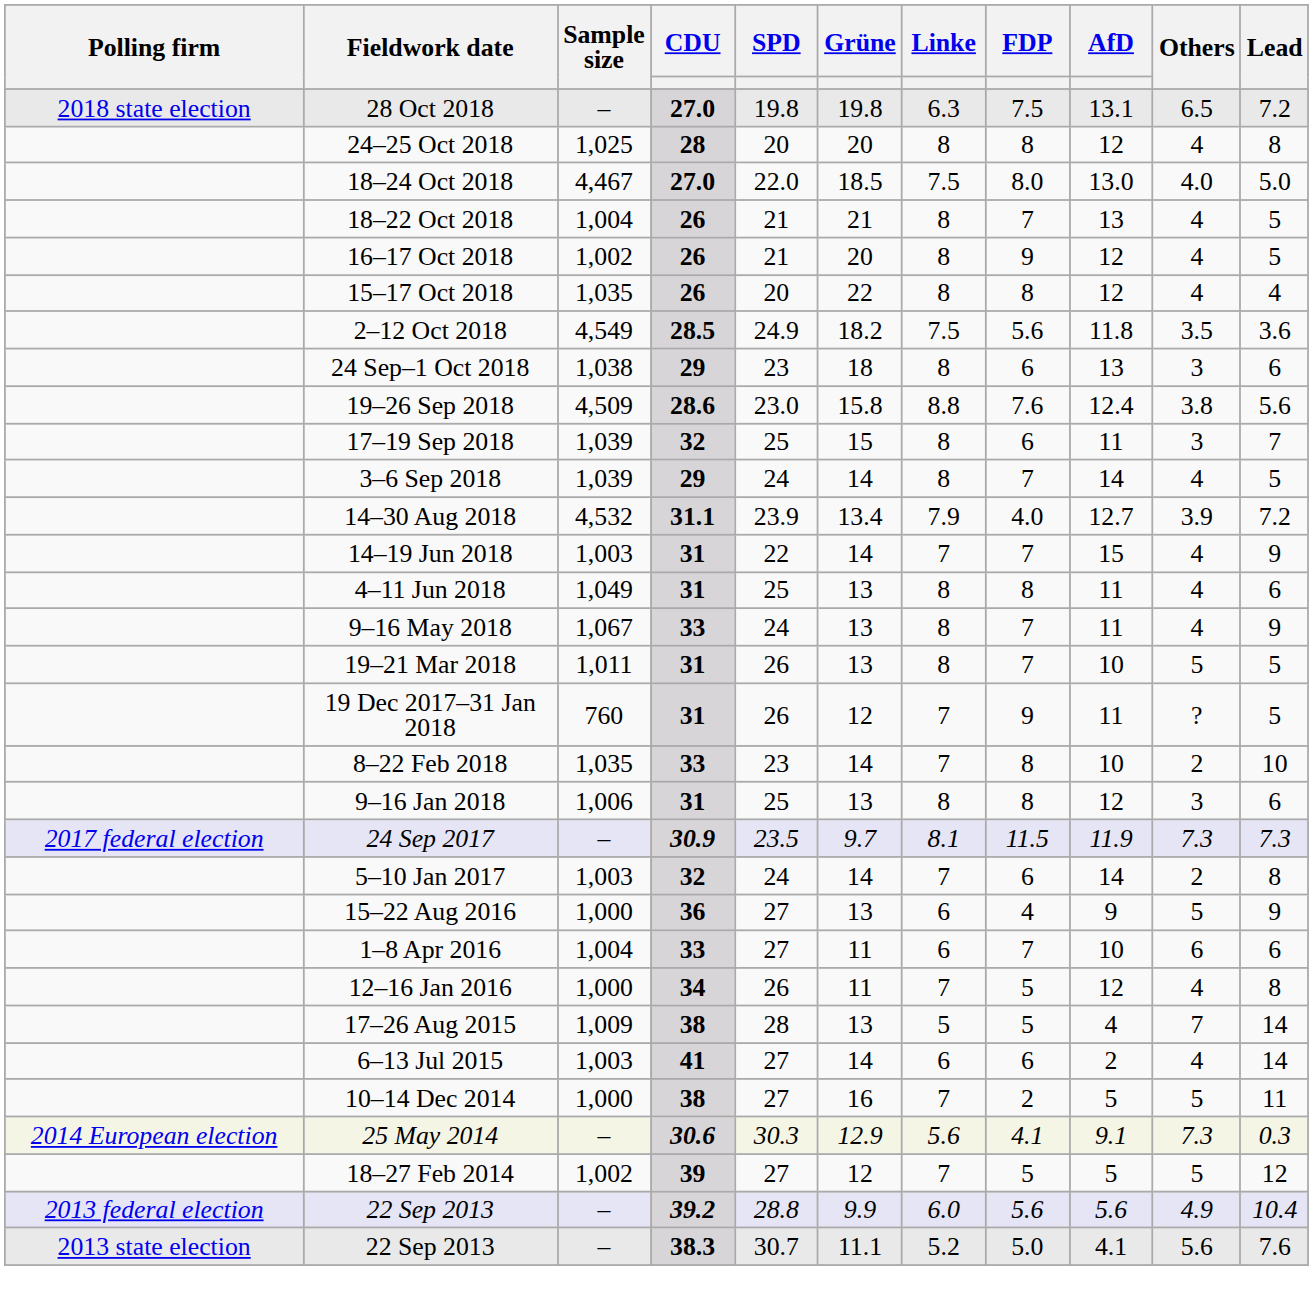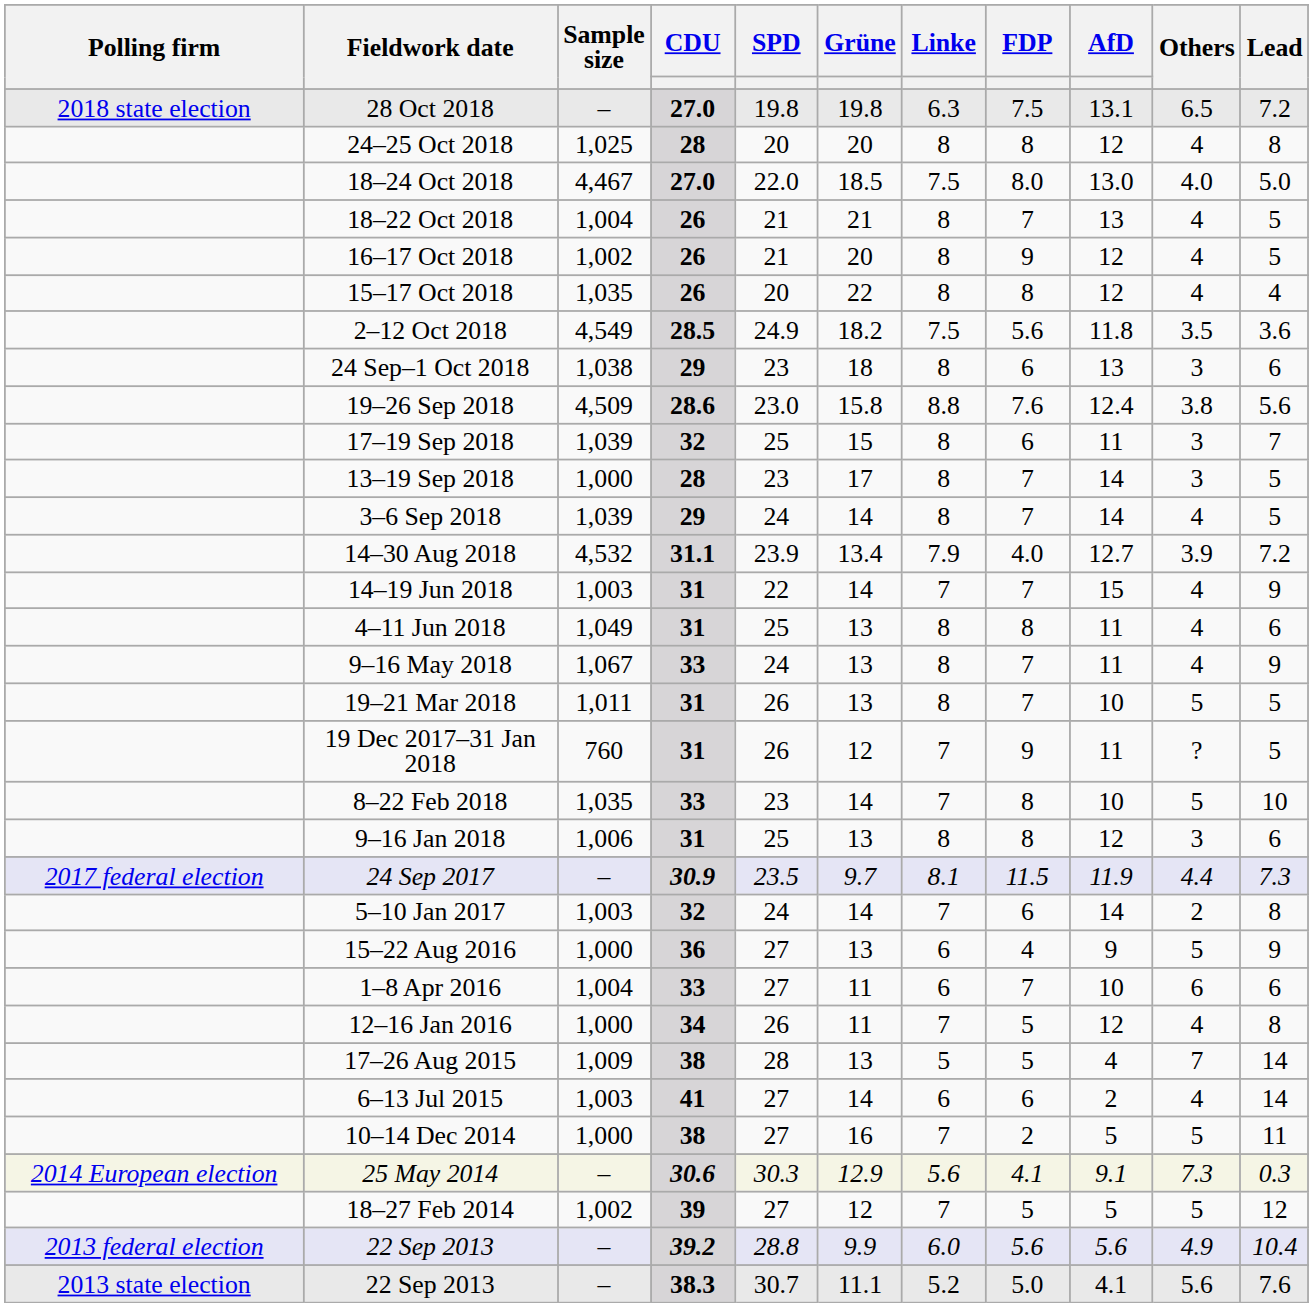+ row: (430, 479)
(1197, 764) 2 -> (1197, 801) 5
(1197, 838) 7.3 -> (1197, 875) 4.4
